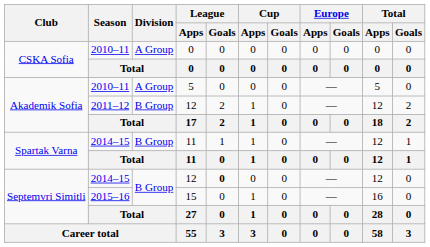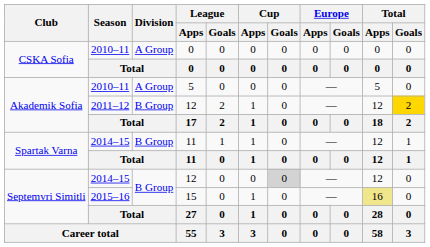(408, 105) no background -> (408, 105) gold background
(222, 178) bold -> (222, 178) normal
(284, 178) no background -> (284, 178) lightgrey background
(377, 196) no background -> (377, 196) khaki background
